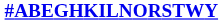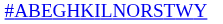(111, 11) bold -> (106, 11) normal
